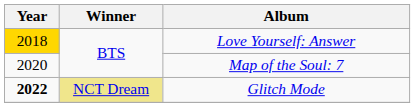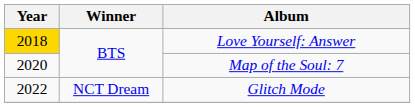(32, 89) bold -> (32, 89) normal
(111, 89) khaki background -> (111, 89) no background
